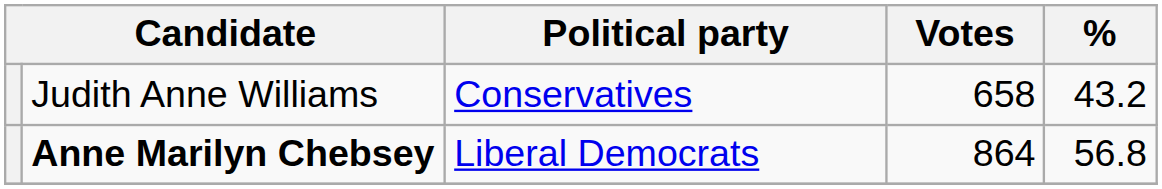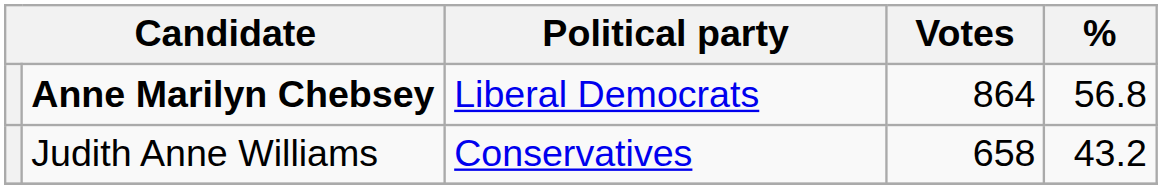rows swapped: (233, 153) <-> (205, 93)
